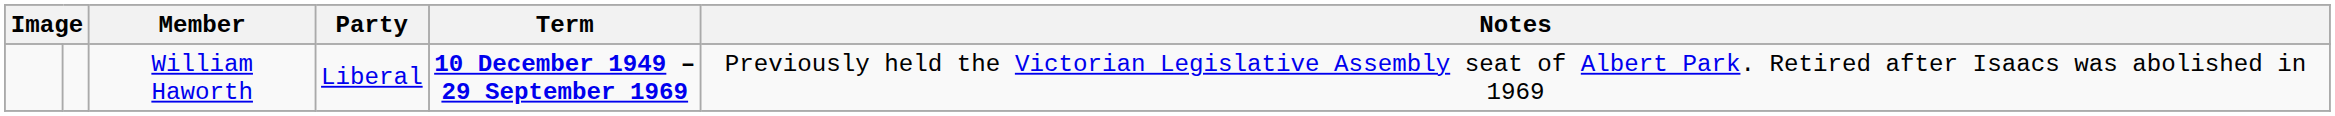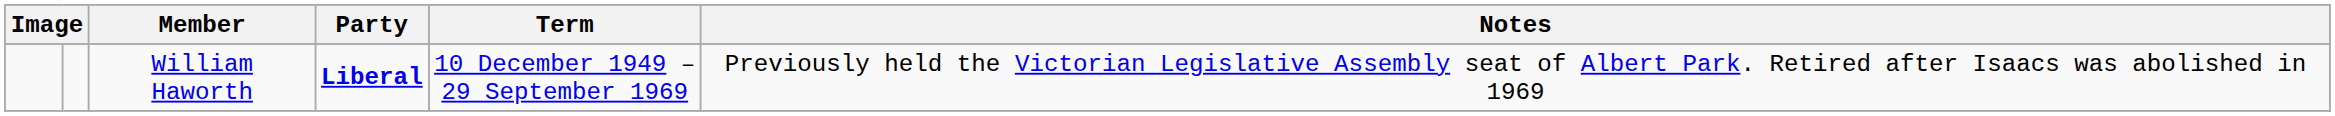(372, 78) normal -> (372, 78) bold
(565, 78) bold -> (565, 78) normal
